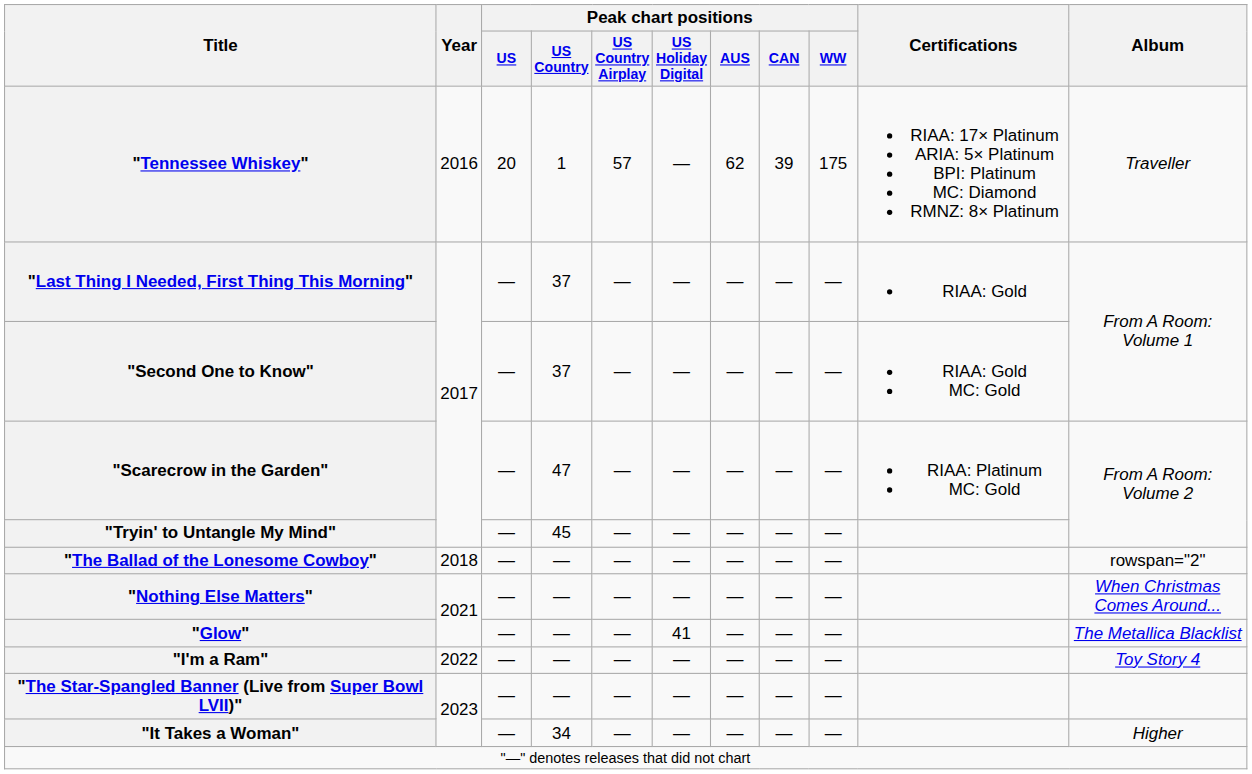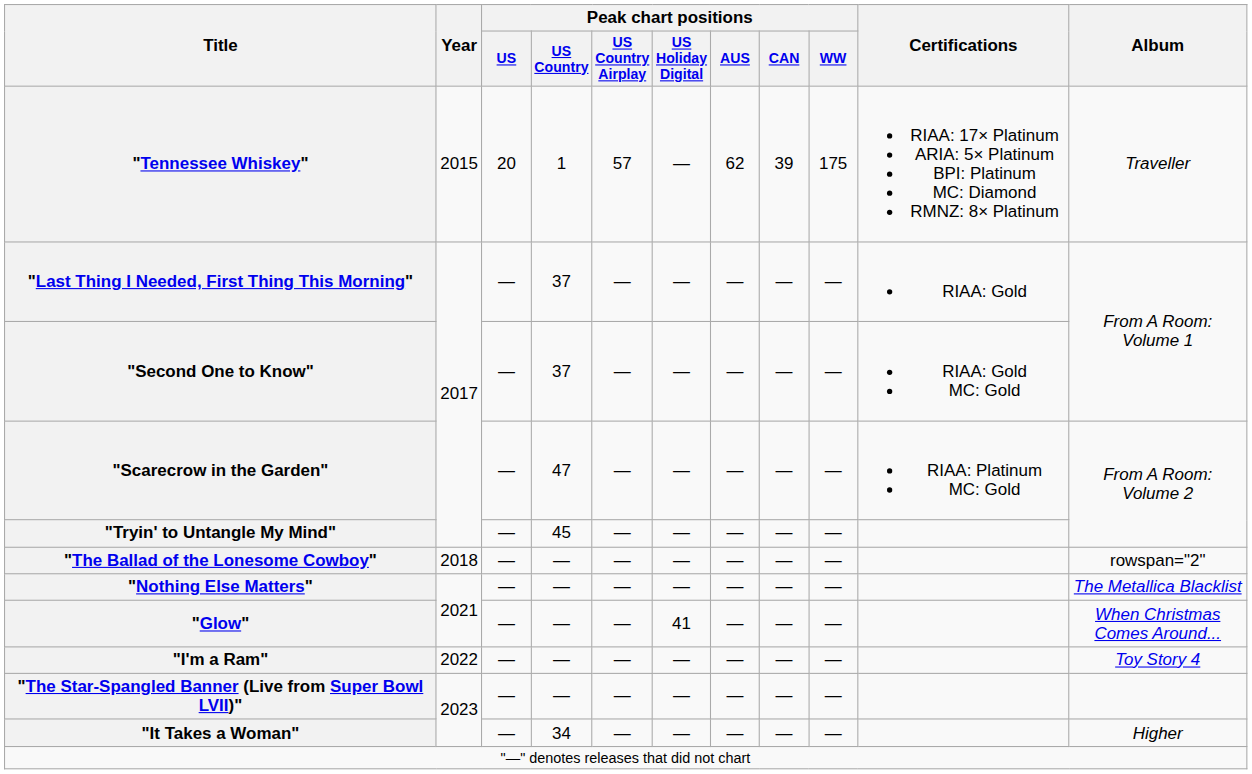(459, 163) 2016 -> (459, 163) 2015
(1158, 596) When Christmas Comes Around... -> (1158, 587) The Metallica Blacklist
(1158, 633) The Metallica Blacklist -> (1158, 623) When Christmas Comes Around...
